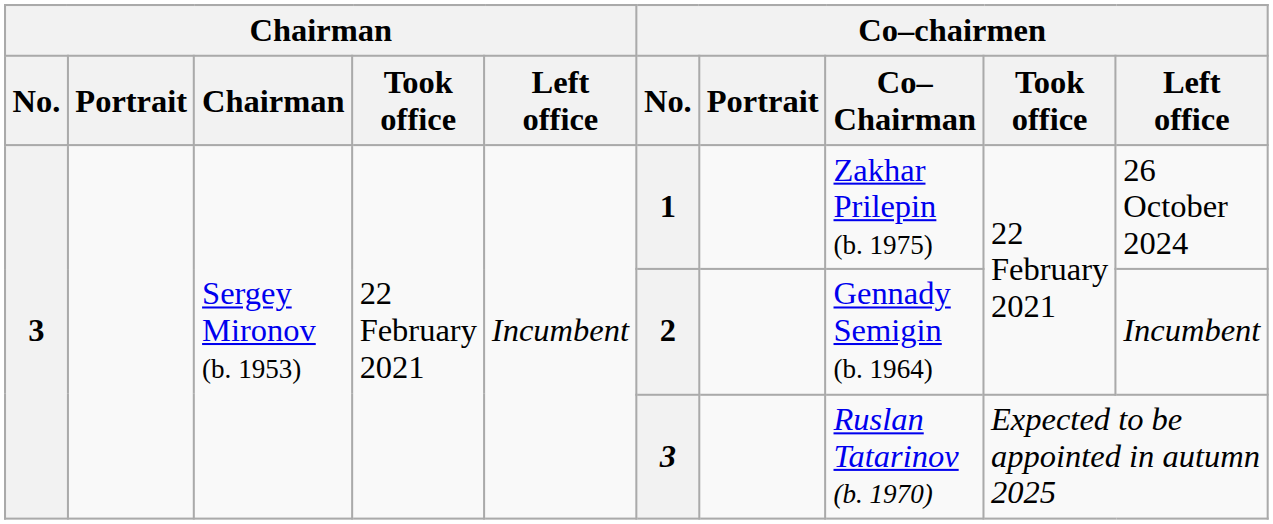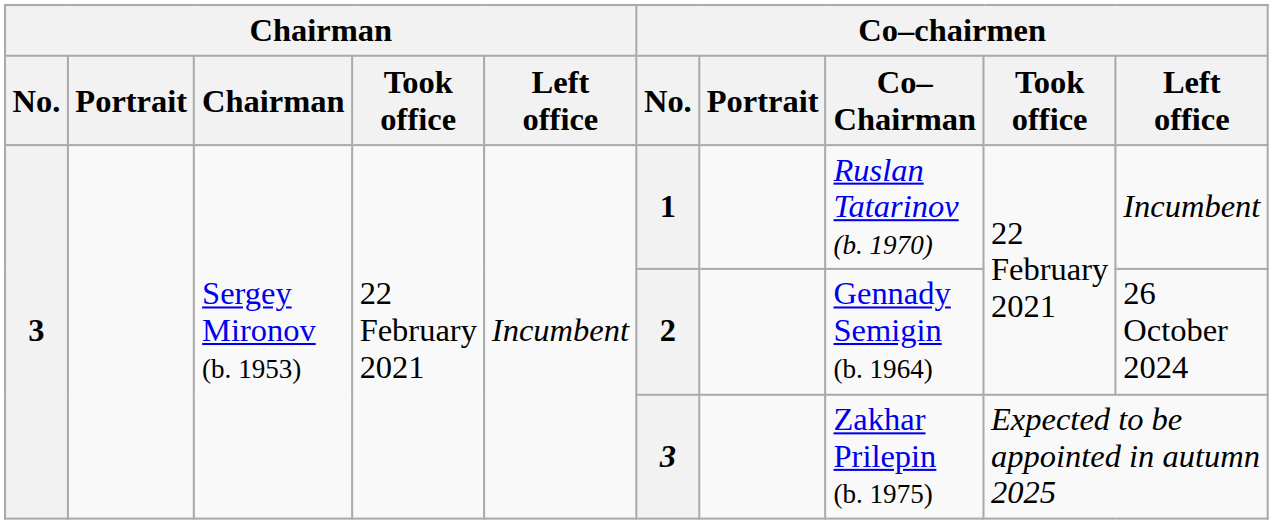(885, 206) Zakhar Prilepin (b. 1975) -> (896, 206) Ruslan Tatarinov (b. 1970)
(1176, 206) 26 October 2024 -> (1192, 206) Incumbent
(1192, 330) Incumbent -> (1176, 330) 26 October 2024
(896, 455) Ruslan Tatarinov (b. 1970) -> (885, 455) Zakhar Prilepin (b. 1975)
